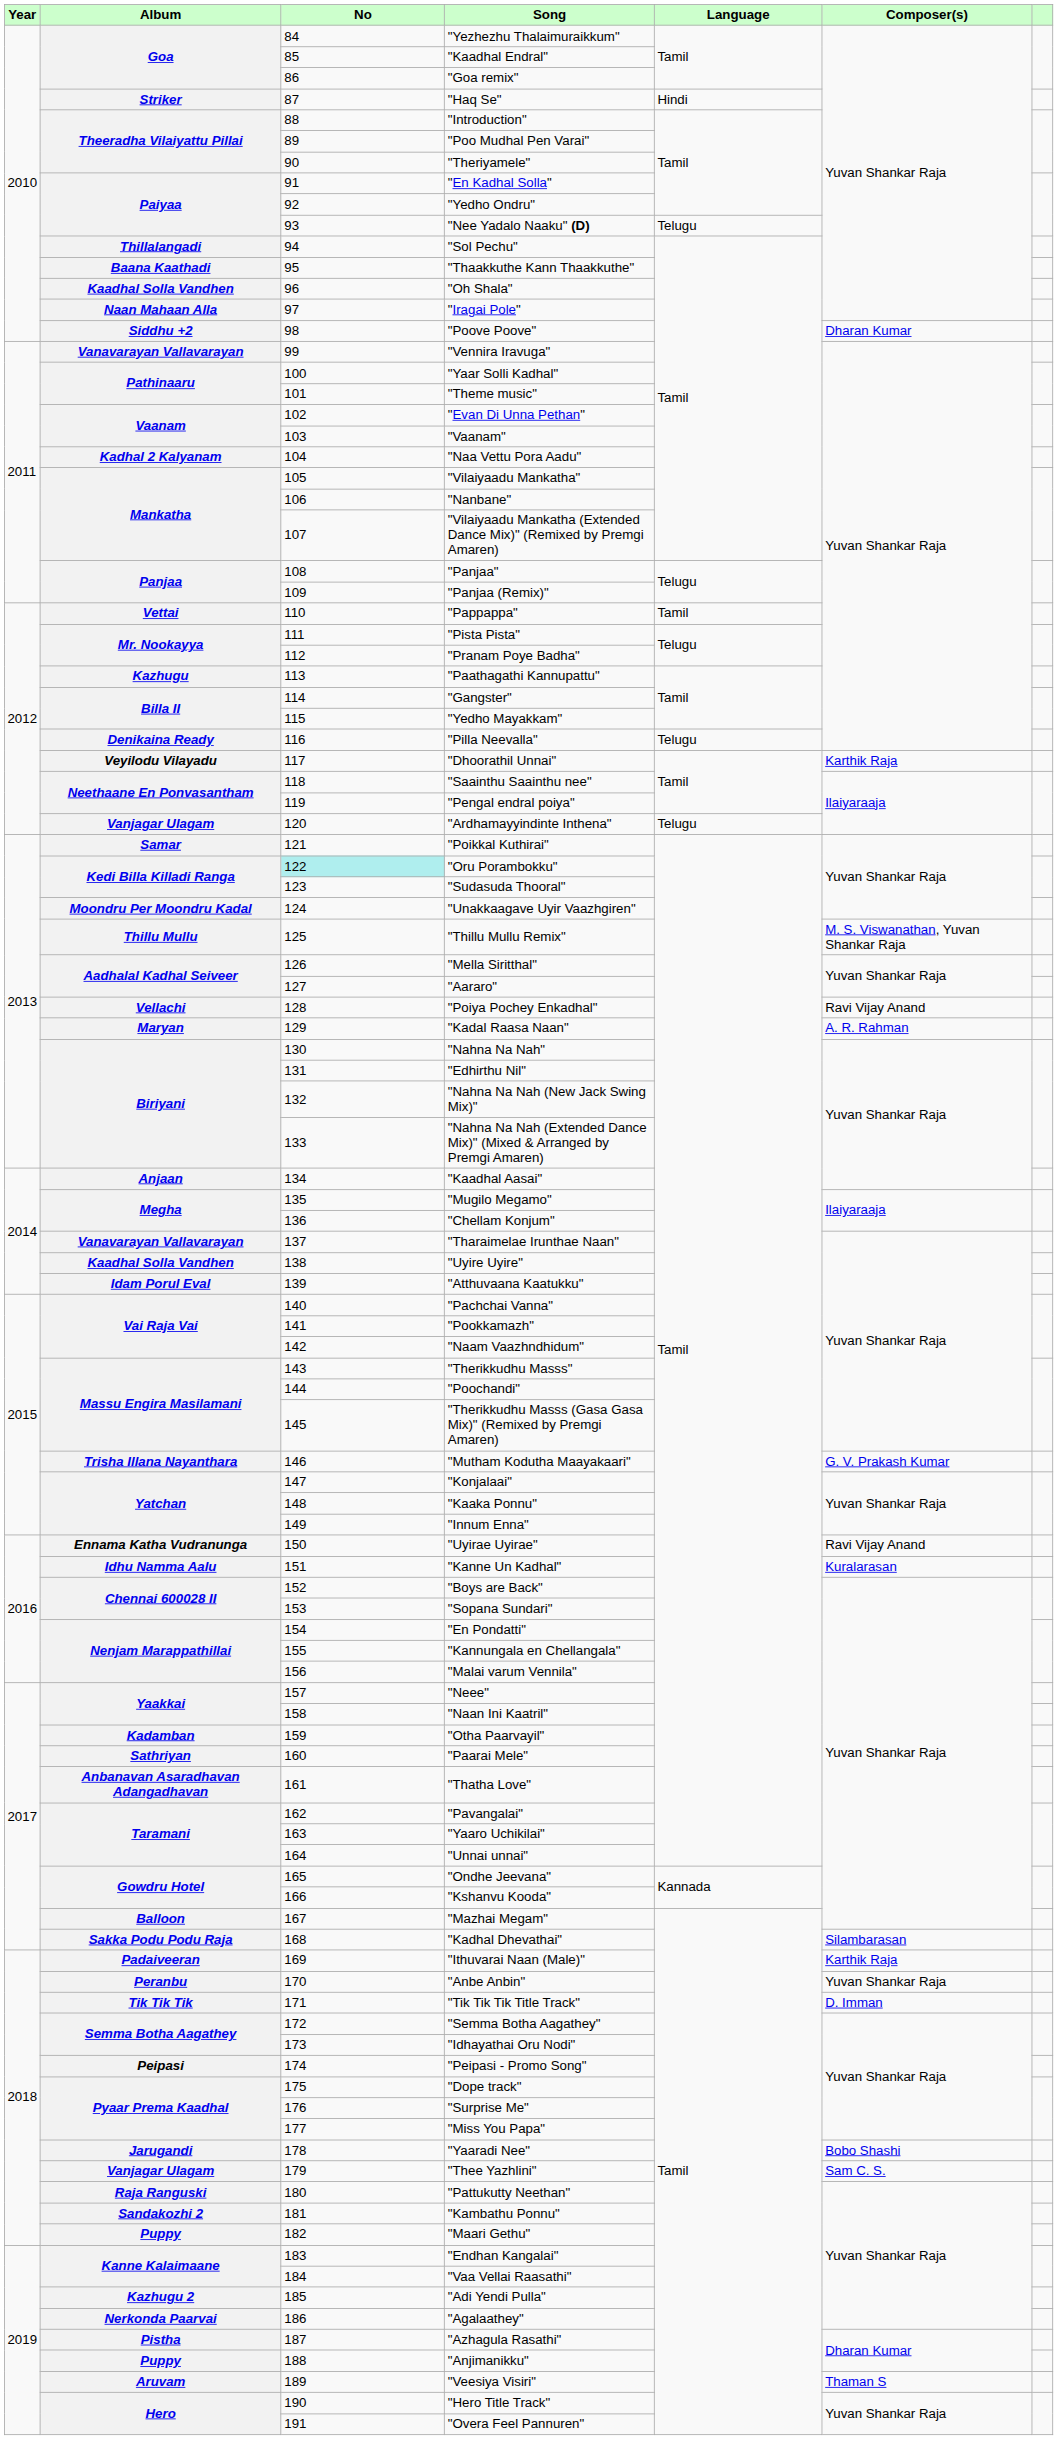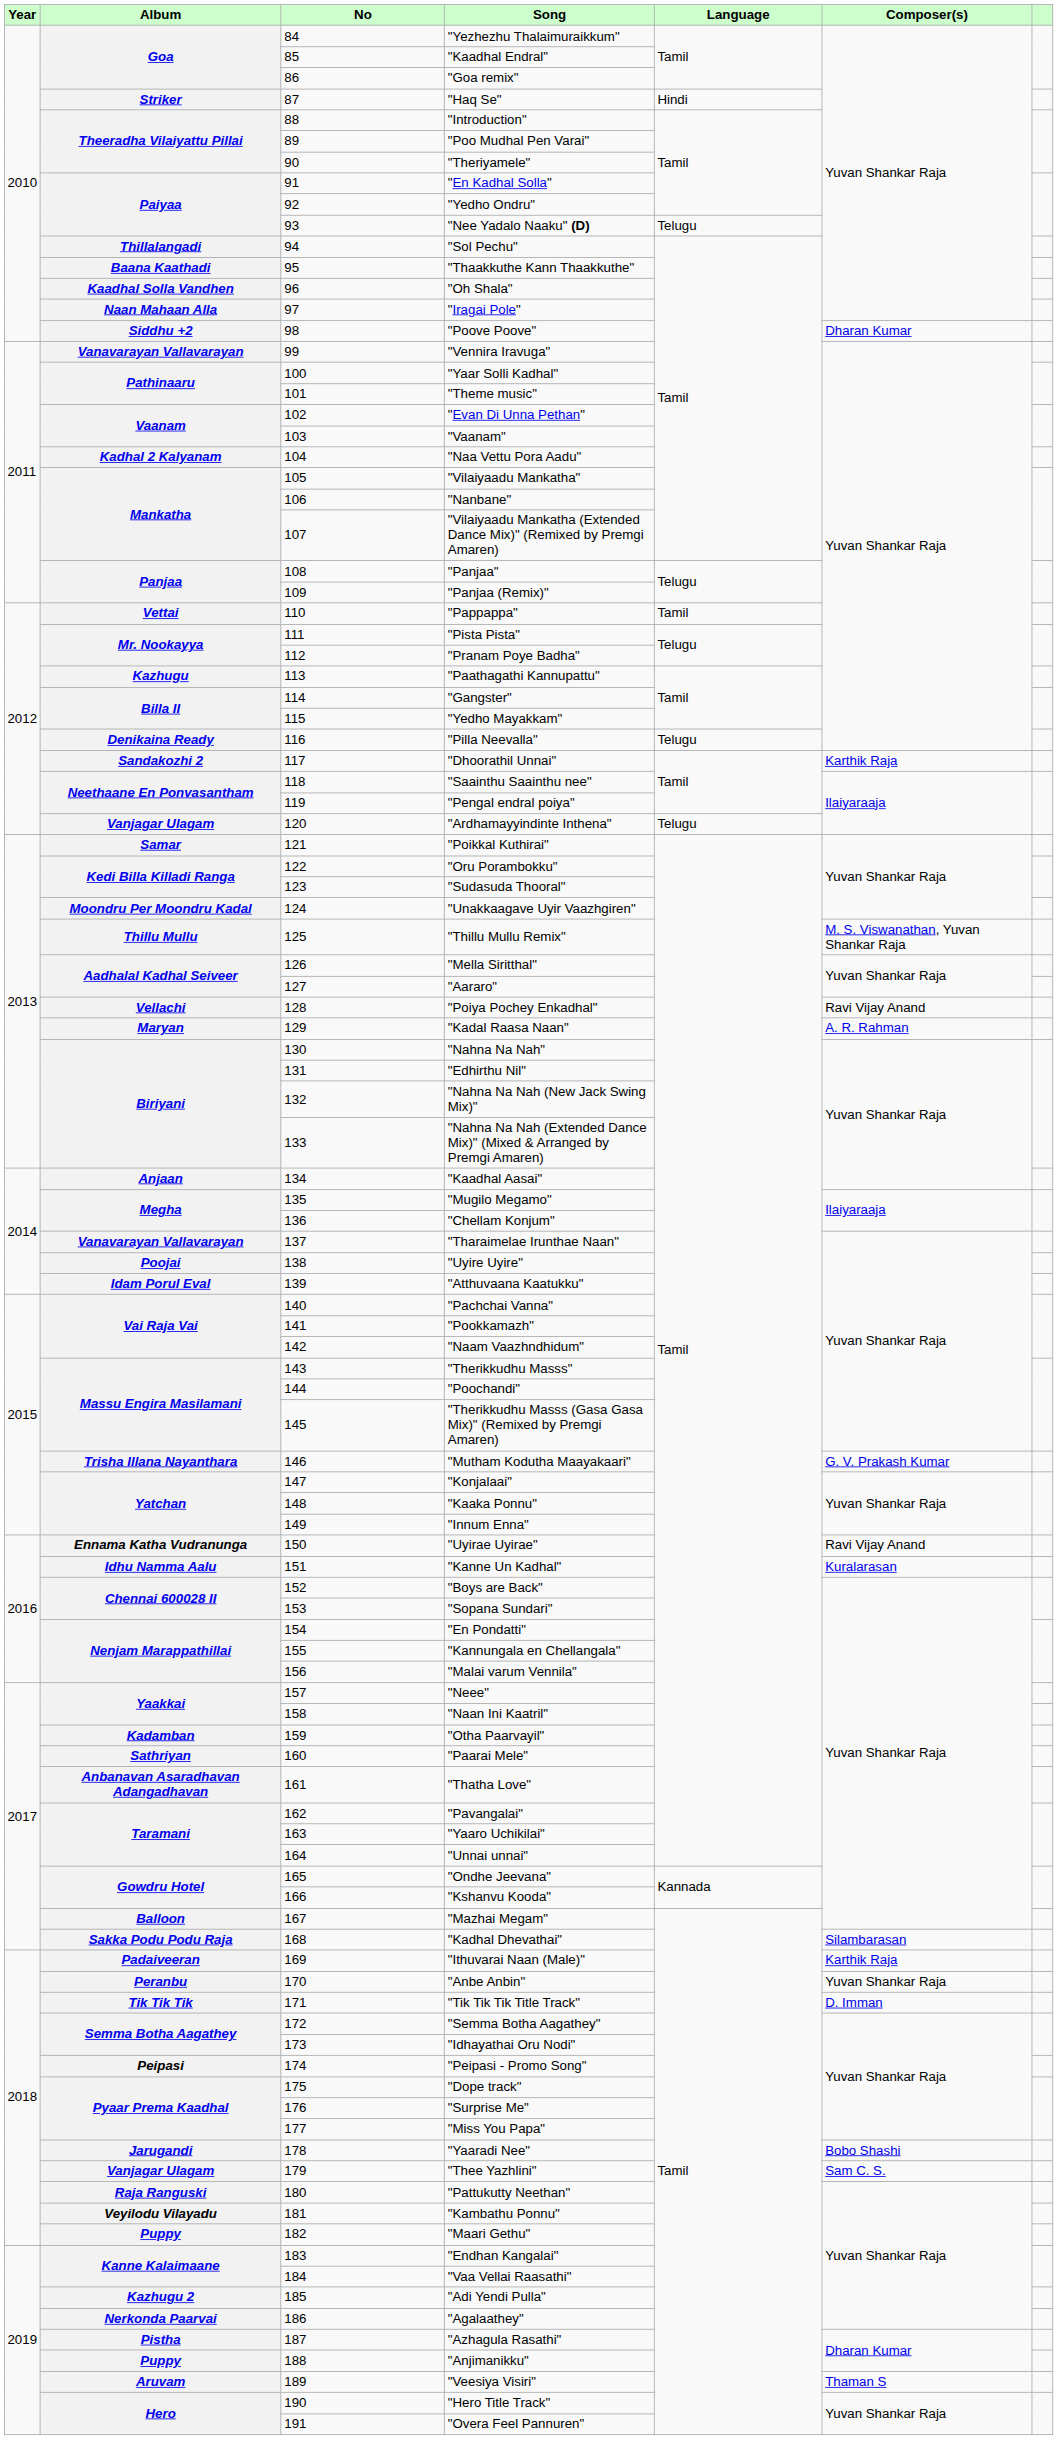(161, 760) Veyilodu Vilayadu -> (161, 760) Sandakozhi 2
(295, 866) paleturquoise background -> (295, 866) no background
(161, 1263) Kaadhal Solla Vandhen -> (161, 1263) Poojai
(161, 2213) Sandakozhi 2 -> (161, 2213) Veyilodu Vilayadu
